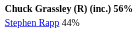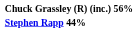(42, 22) normal -> (45, 22) bold
